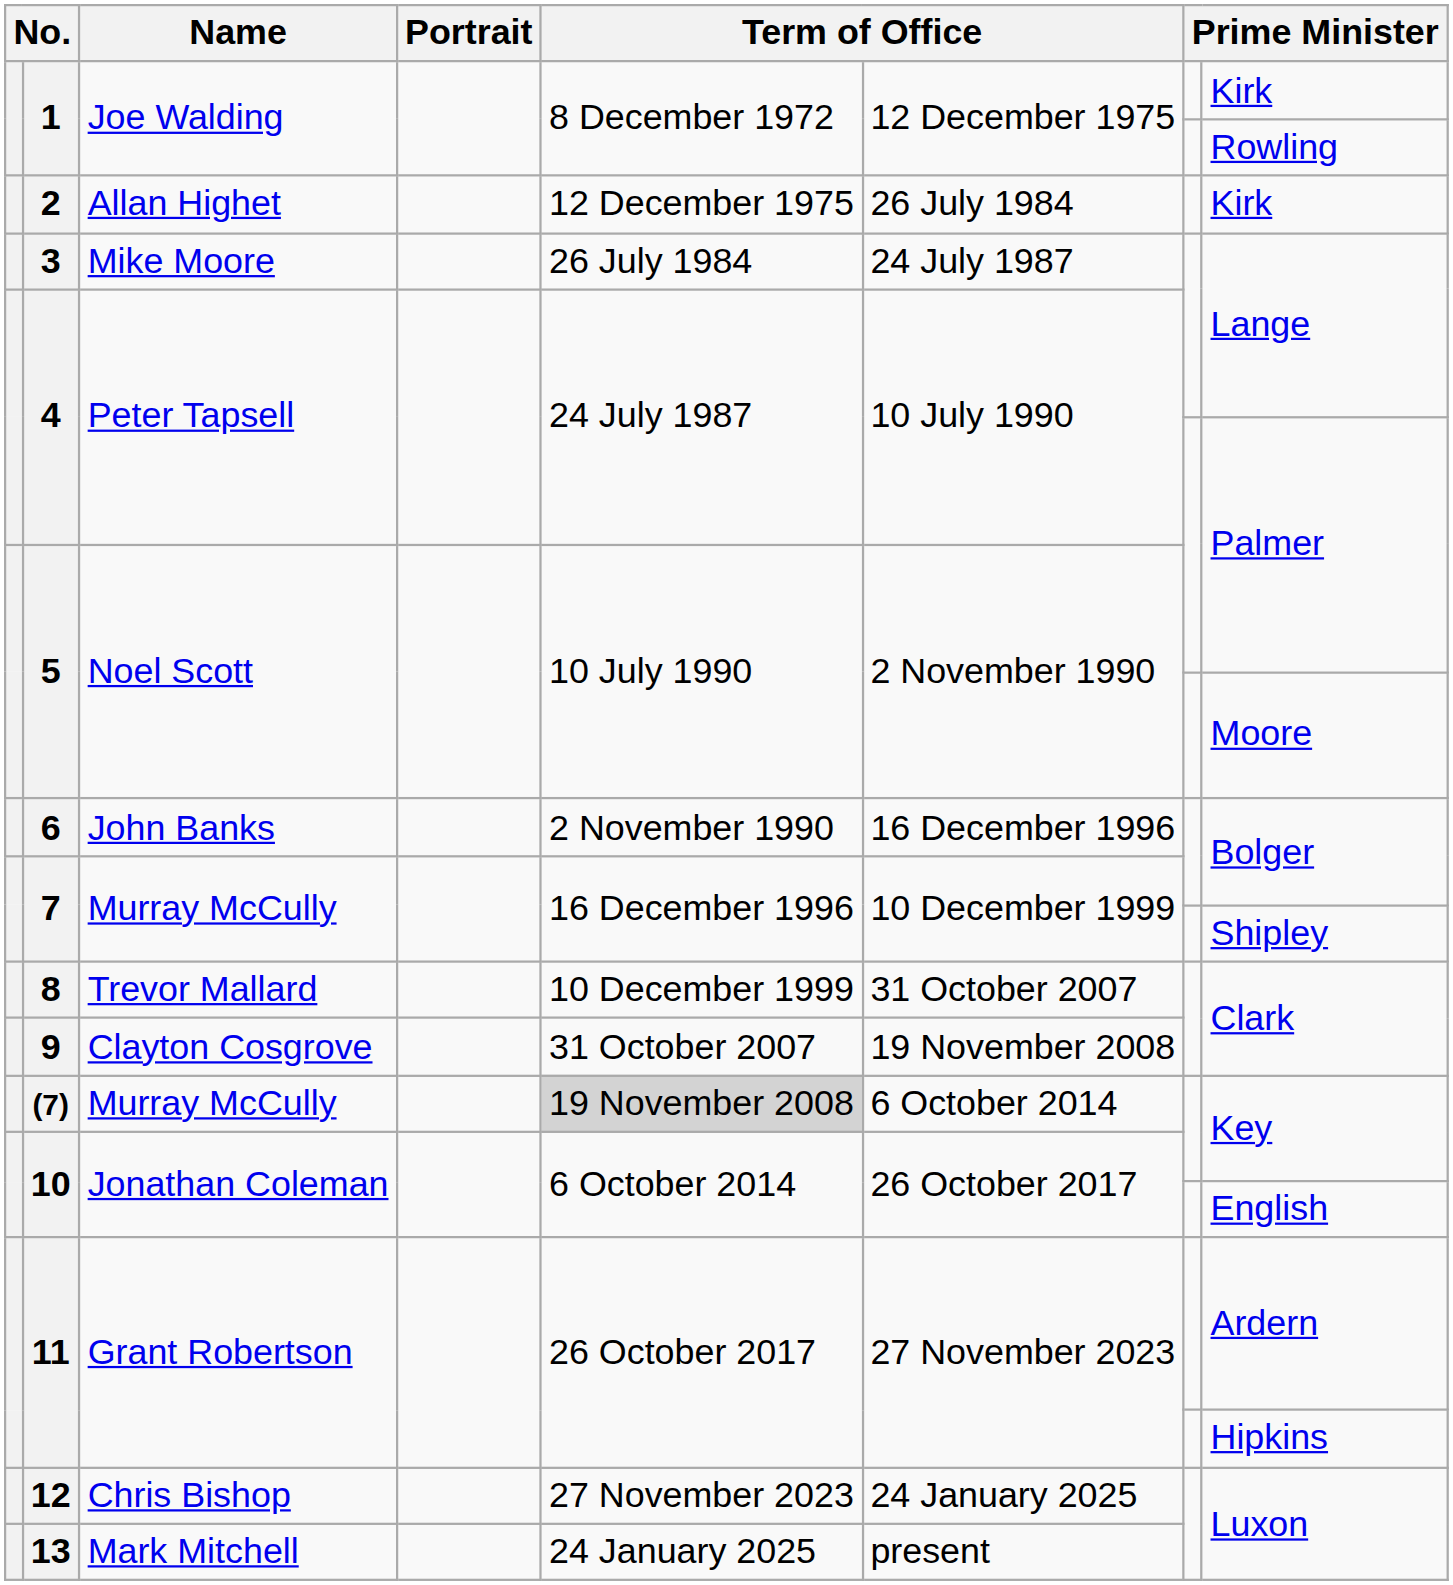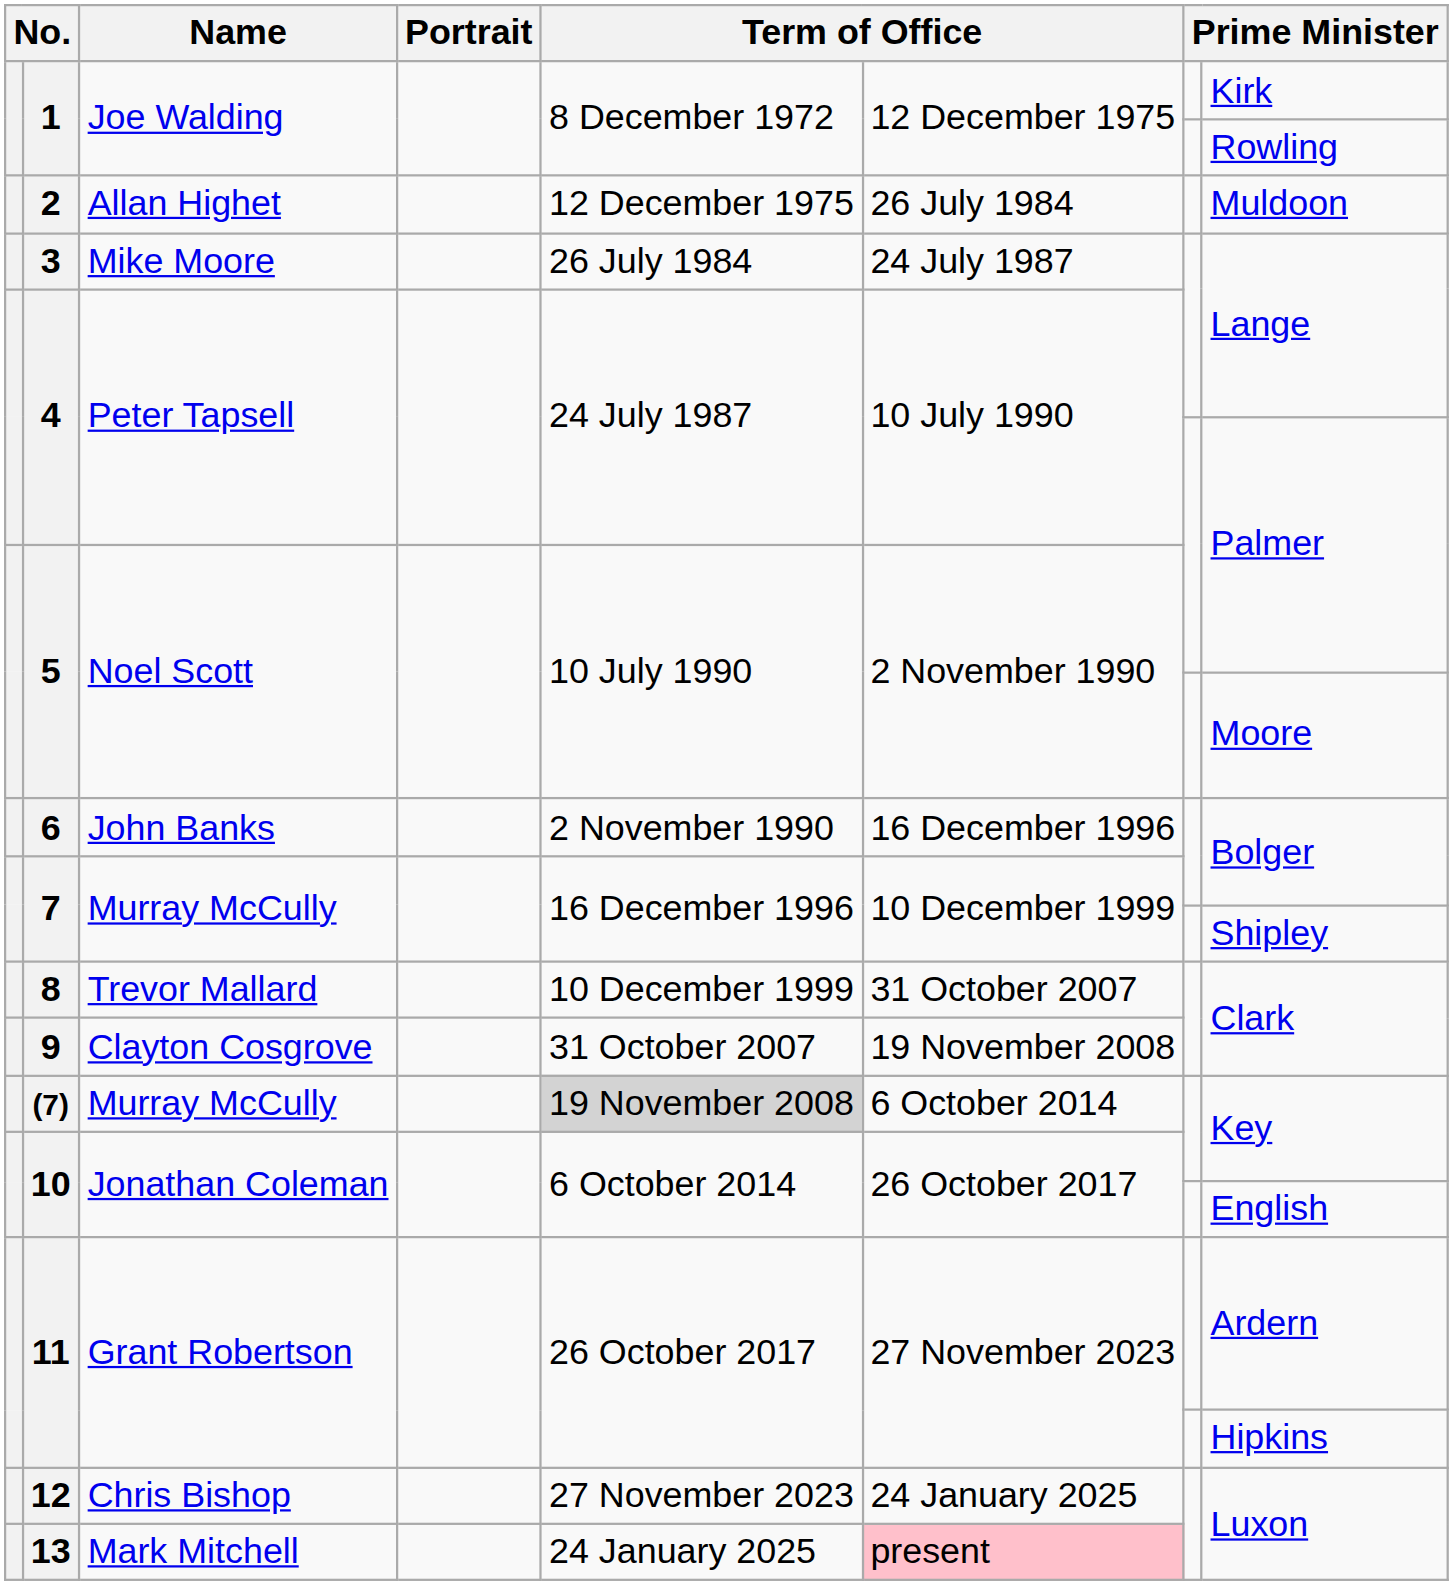(1241, 203) Kirk -> (1279, 203) Muldoon
(930, 1551) no background -> (930, 1551) pink background
